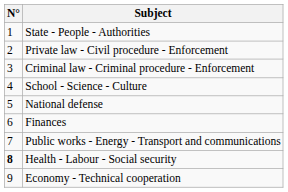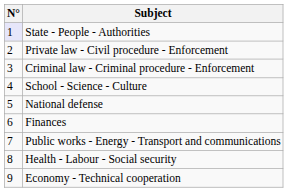(10, 31) no background -> (10, 31) lavender background
(10, 159) bold -> (10, 159) normal
